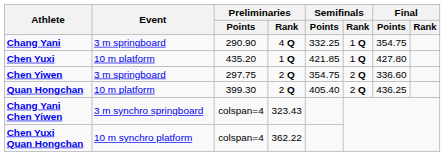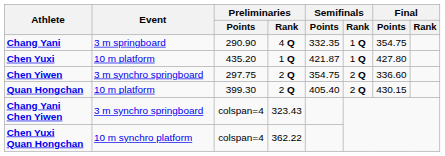(324, 43) 332.25 -> (324, 43) 332.35
(324, 59) 421.85 -> (324, 59) 421.87
(130, 74) 3 m springboard -> (149, 74) 3 m synchro springboard
(391, 90) 436.25 -> (391, 90) 430.15
